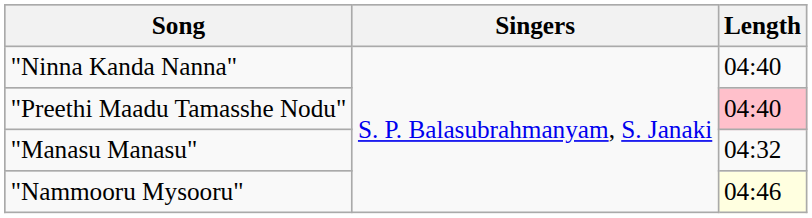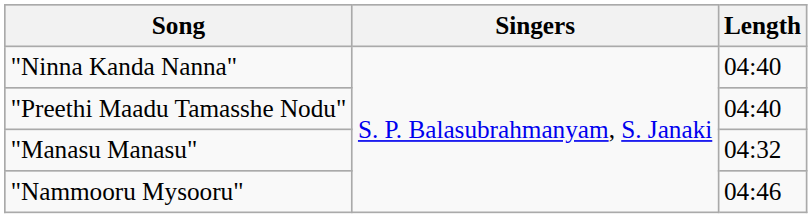(753, 108) pink background -> (753, 108) no background
(753, 191) lightyellow background -> (753, 191) no background
